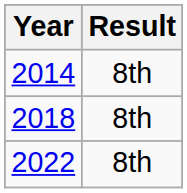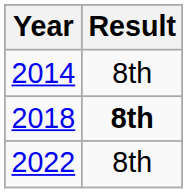(132, 118) normal -> (132, 118) bold
